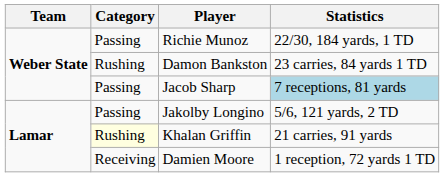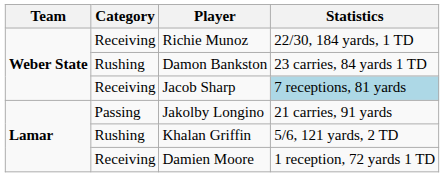(118, 40) Passing -> (125, 40) Receiving
(118, 88) Passing -> (125, 88) Receiving
(336, 111) 5/6, 121 yards, 2 TD -> (333, 111) 21 carries, 91 yards
(120, 135) lightyellow background -> (120, 135) no background
(333, 135) 21 carries, 91 yards -> (336, 135) 5/6, 121 yards, 2 TD
